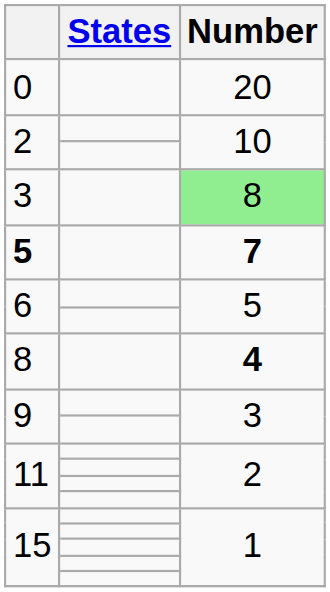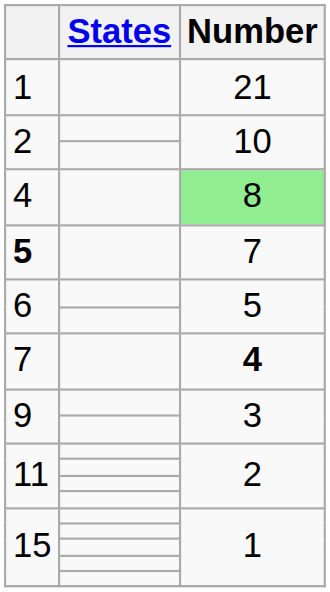(23, 86) 0 -> (23, 86) 1
(252, 86) 20 -> (252, 86) 21
(23, 196) 3 -> (23, 196) 4
(252, 251) bold -> (252, 251) normal
(23, 360) 8 -> (23, 360) 7
